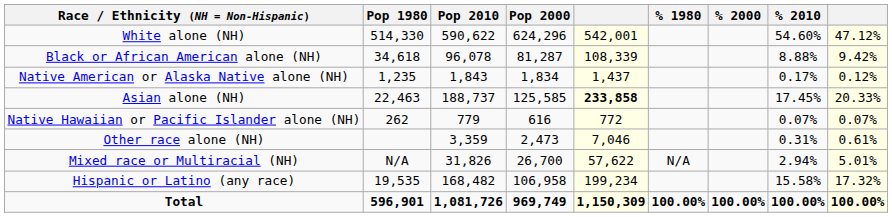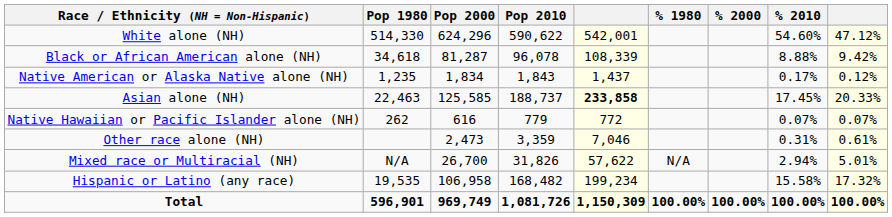columns swapped: (540, 15) <-> (468, 15)
